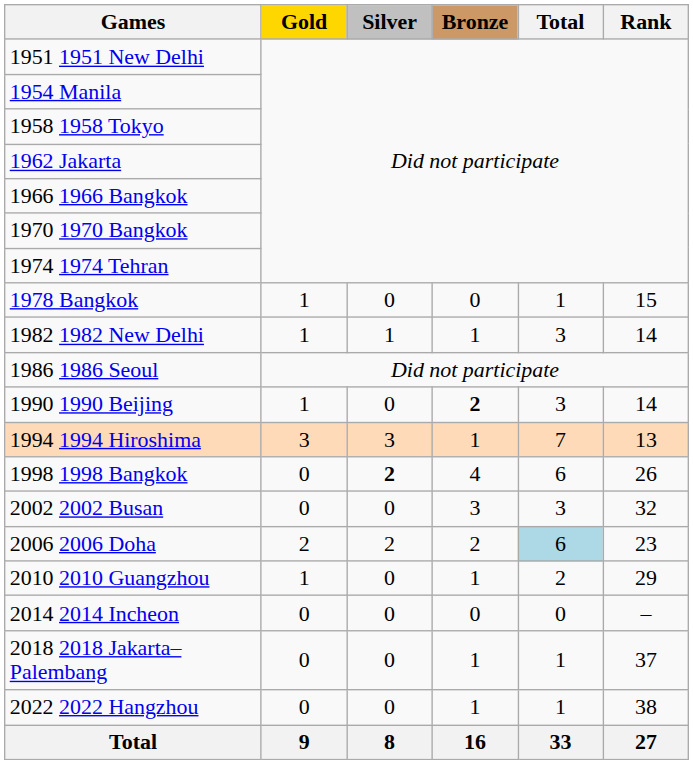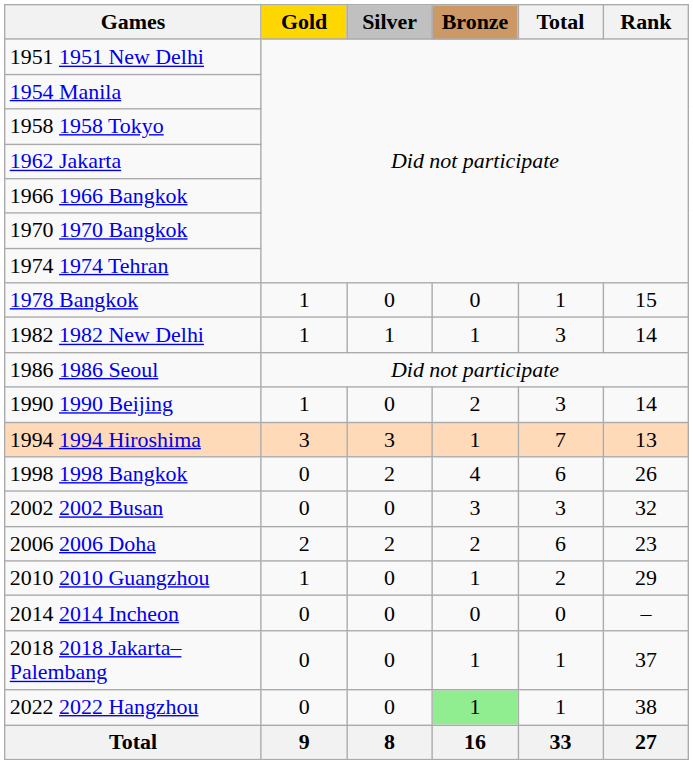(475, 404) bold -> (475, 404) normal
(390, 473) bold -> (390, 473) normal
(560, 543) lightblue background -> (560, 543) no background
(475, 707) no background -> (475, 707) lightgreen background
